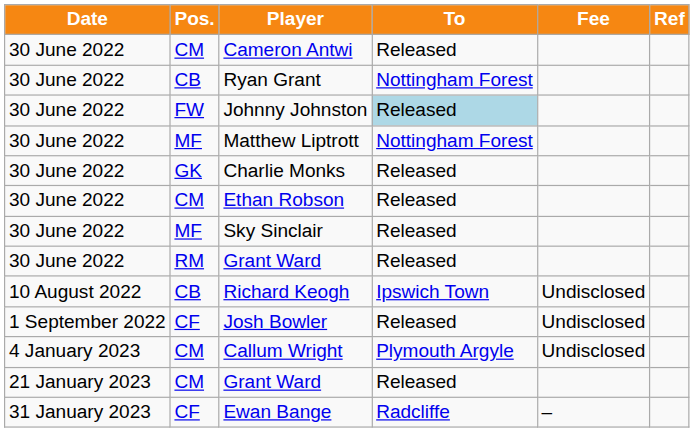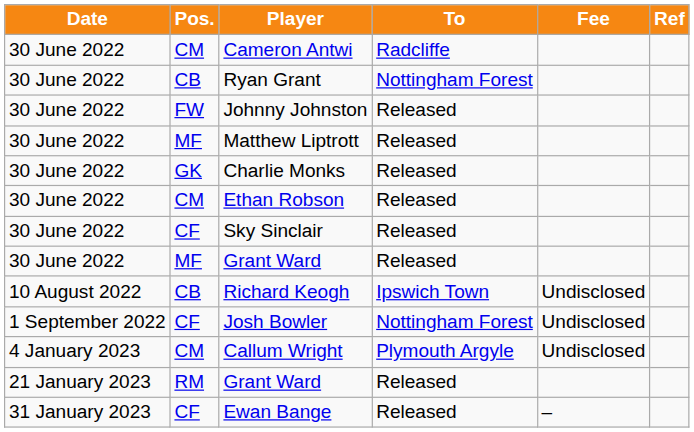(416, 49) Released -> (413, 49) Radcliffe
(416, 110) lightblue background -> (416, 110) no background
(454, 140) Nottingham Forest -> (416, 140) Released
(188, 230) MF -> (187, 230) CF
(189, 261) RM -> (188, 261) MF
(416, 321) Released -> (454, 321) Nottingham Forest
(189, 381) CM -> (189, 381) RM
(413, 412) Radcliffe -> (416, 412) Released
